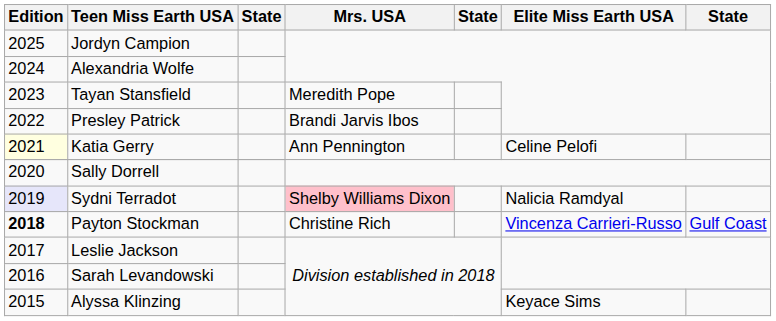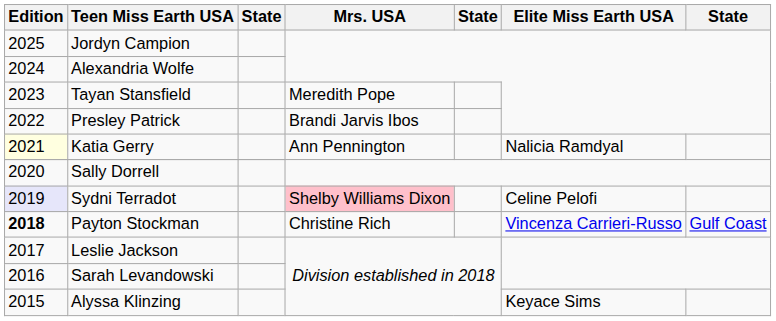(551, 146) Celine Pelofi -> (564, 146) Nalicia Ramdyal
(564, 198) Nalicia Ramdyal -> (551, 198) Celine Pelofi
